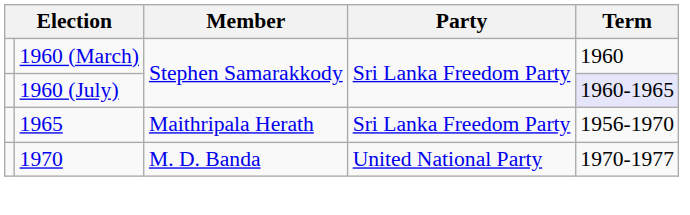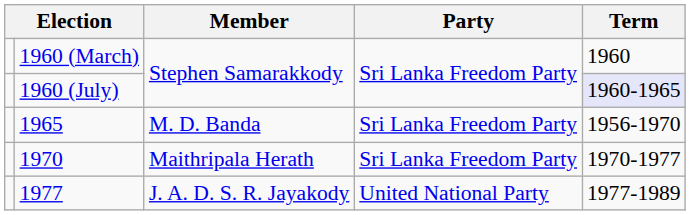(231, 124) Maithripala Herath -> (205, 124) M. D. Banda
(205, 158) M. D. Banda -> (231, 158) Maithripala Herath
(447, 158) United National Party -> (468, 158) Sri Lanka Freedom Party
+ row: (41, 192)
